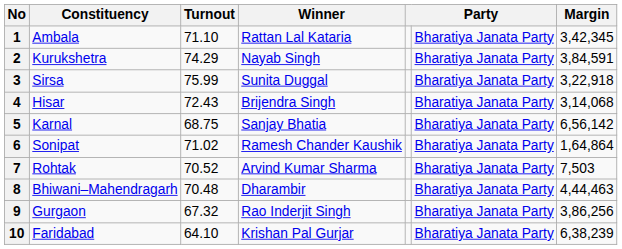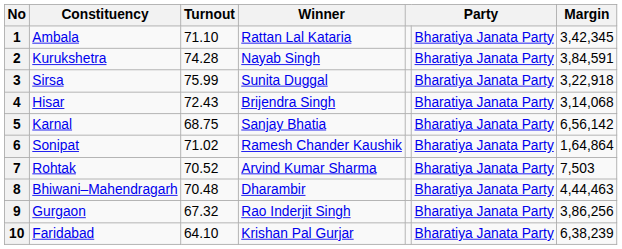(201, 59) 74.29 -> (201, 59) 74.28
